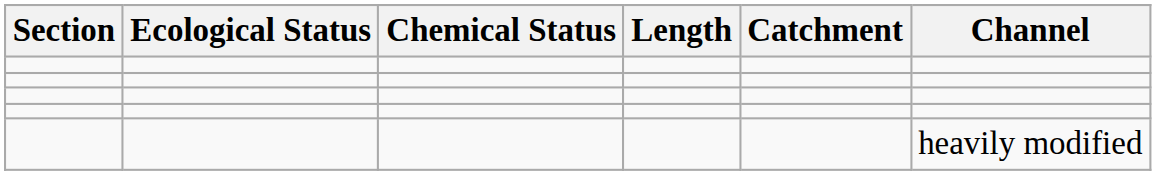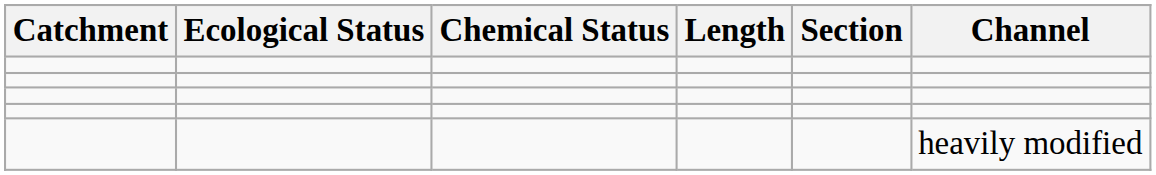columns swapped: (64, 30) <-> (825, 30)
